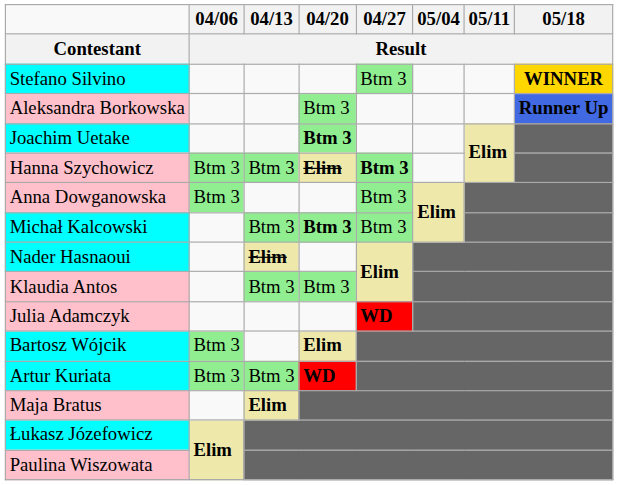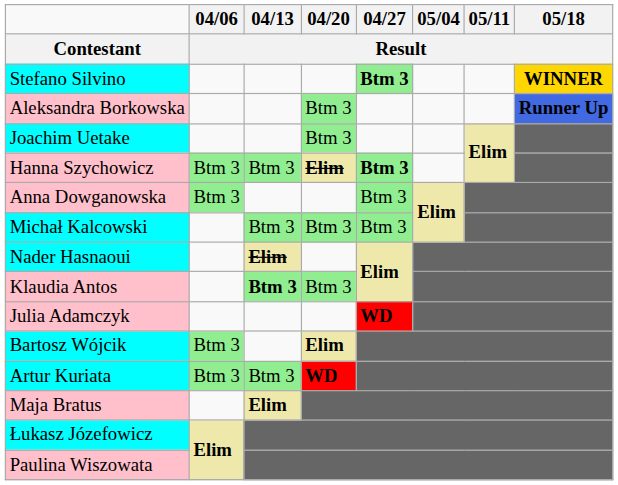(383, 78) normal -> (384, 78) bold
(327, 138) bold -> (329, 138) normal
(327, 227) bold -> (329, 227) normal
(272, 286) normal -> (273, 286) bold
